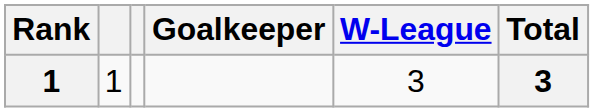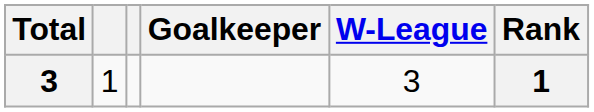columns swapped: (51, 29) <-> (543, 29)
